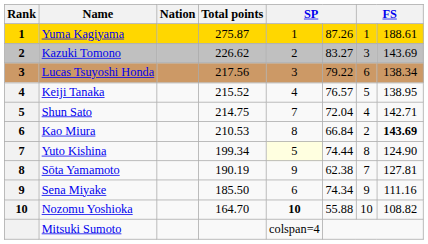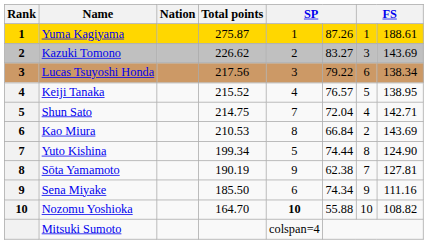(400, 131) bold -> (400, 131) normal
(294, 151) lightyellow background -> (294, 151) no background
